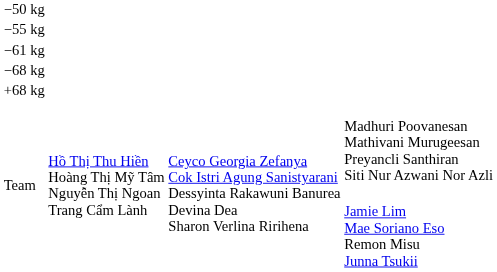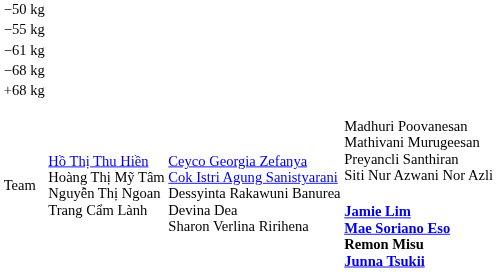(394, 236) normal -> (397, 236) bold
